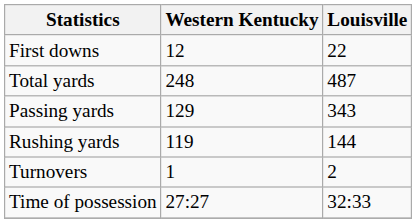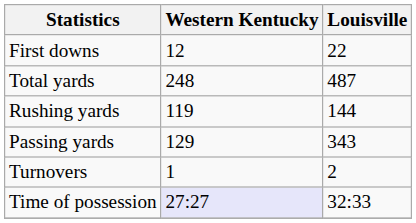rows swapped: (64, 141) <-> (62, 111)
(187, 202) no background -> (187, 202) lavender background
